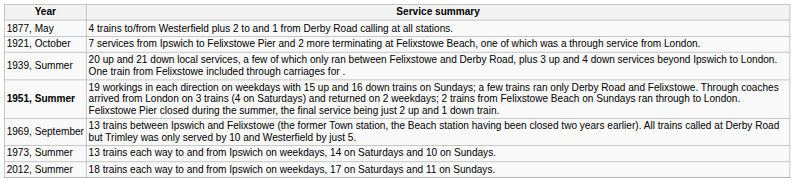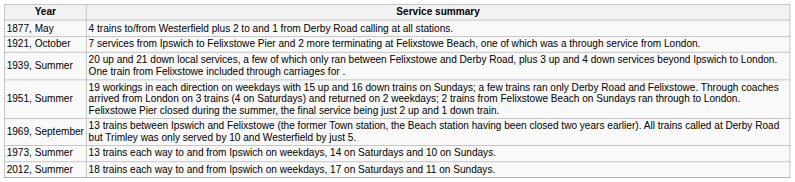(41, 99) bold -> (40, 99) normal
